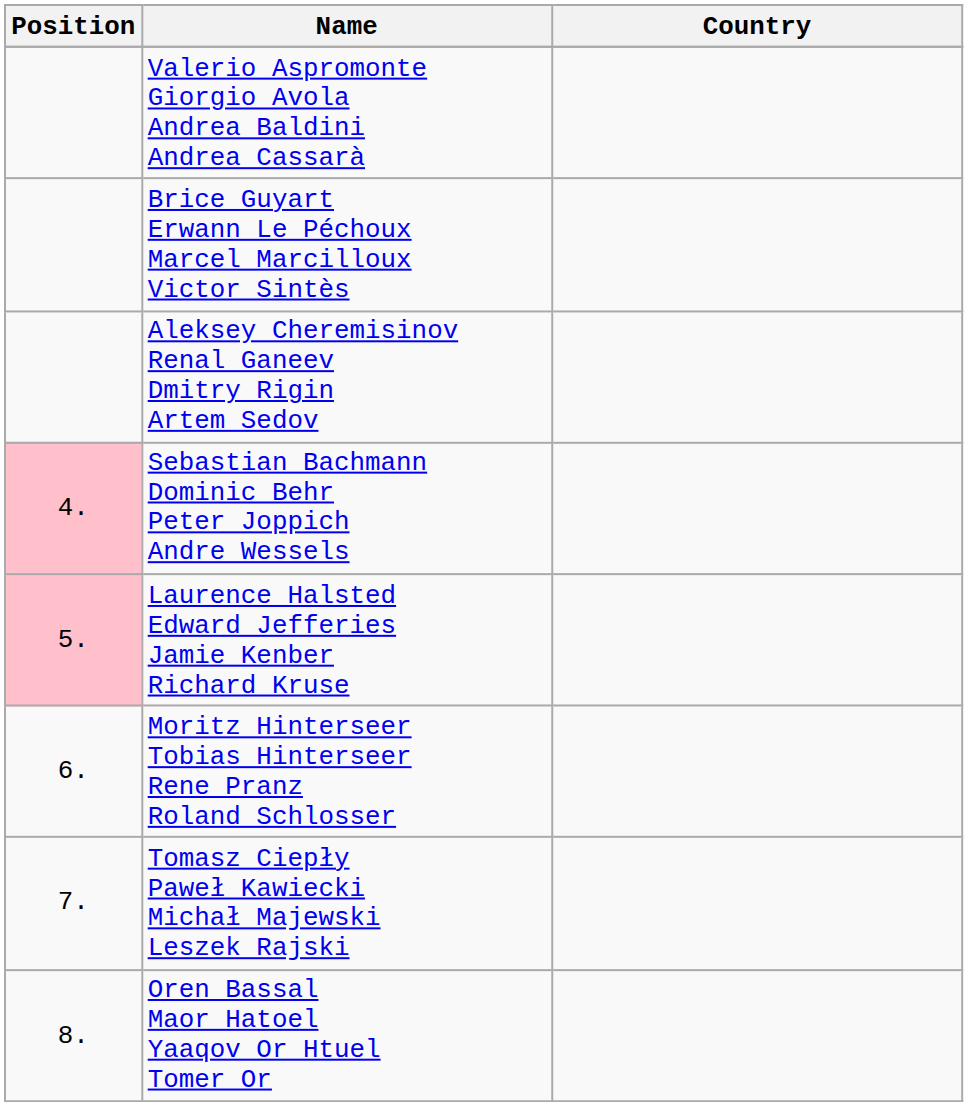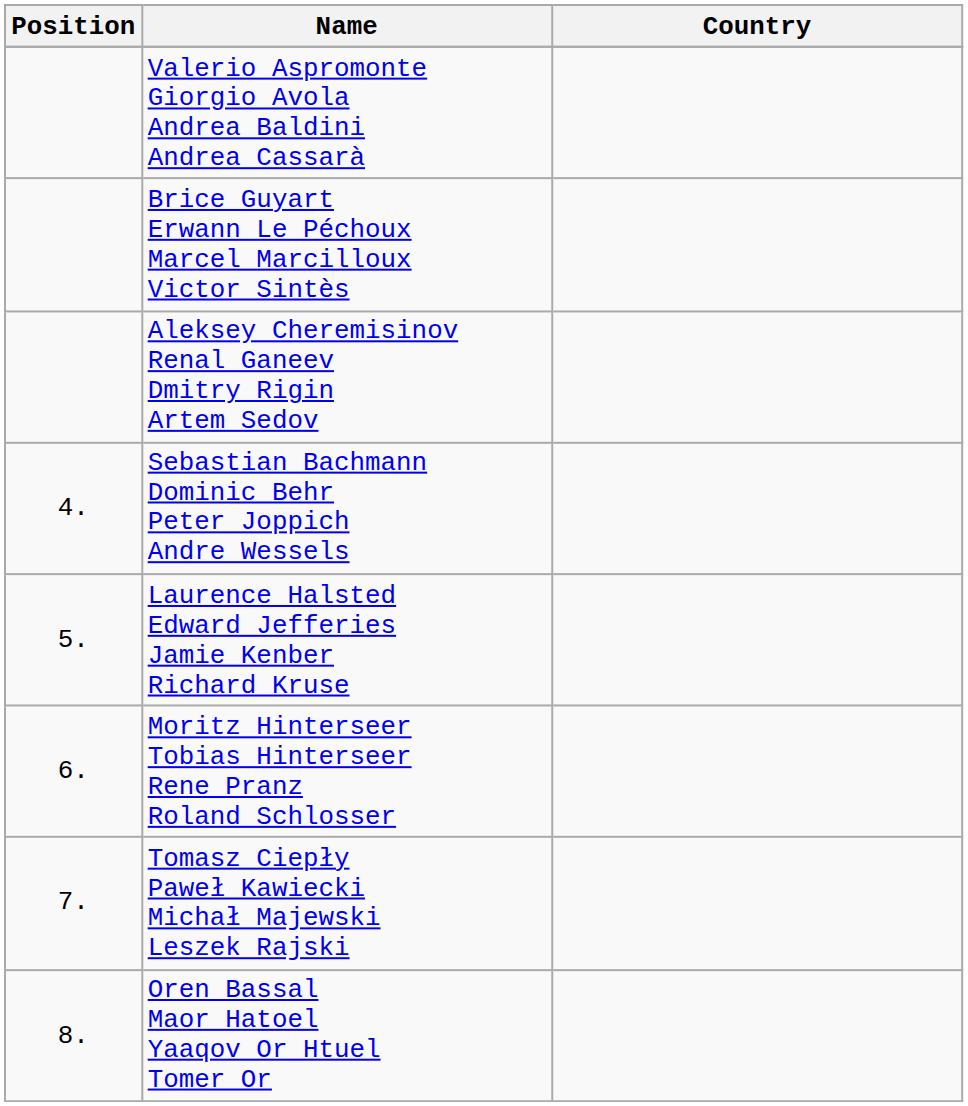(73, 508) pink background -> (73, 508) no background
(73, 640) pink background -> (73, 640) no background
